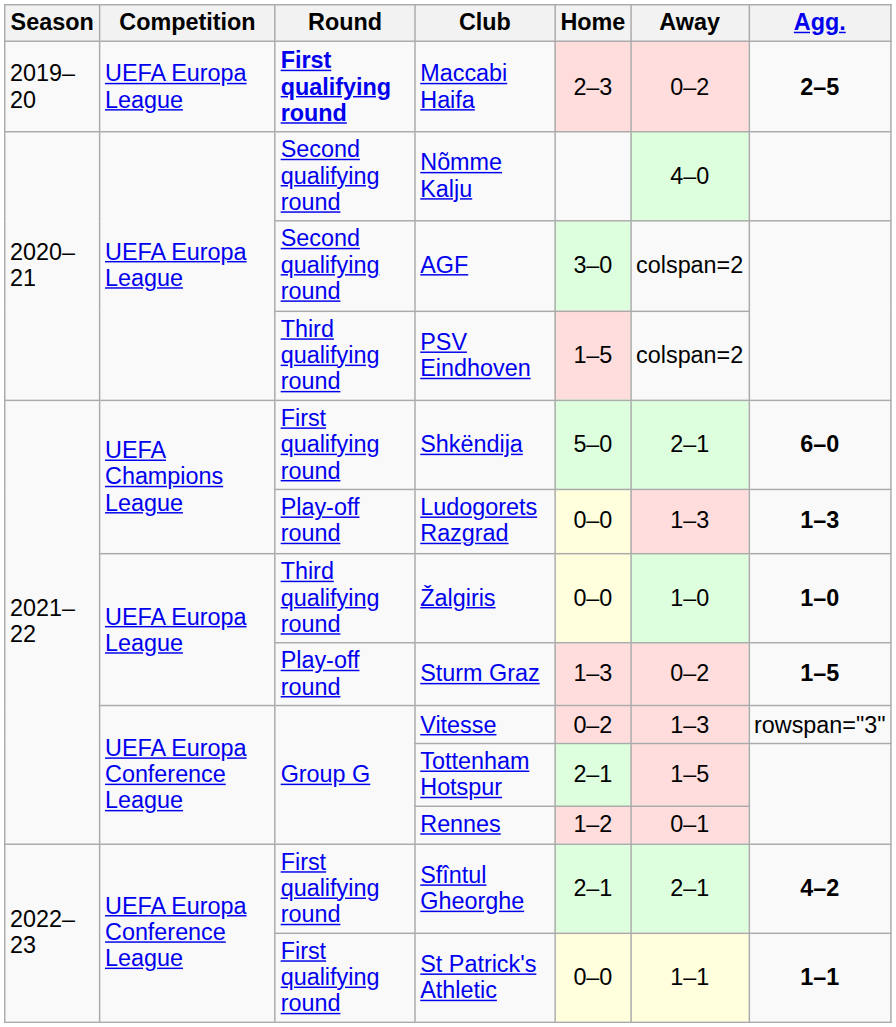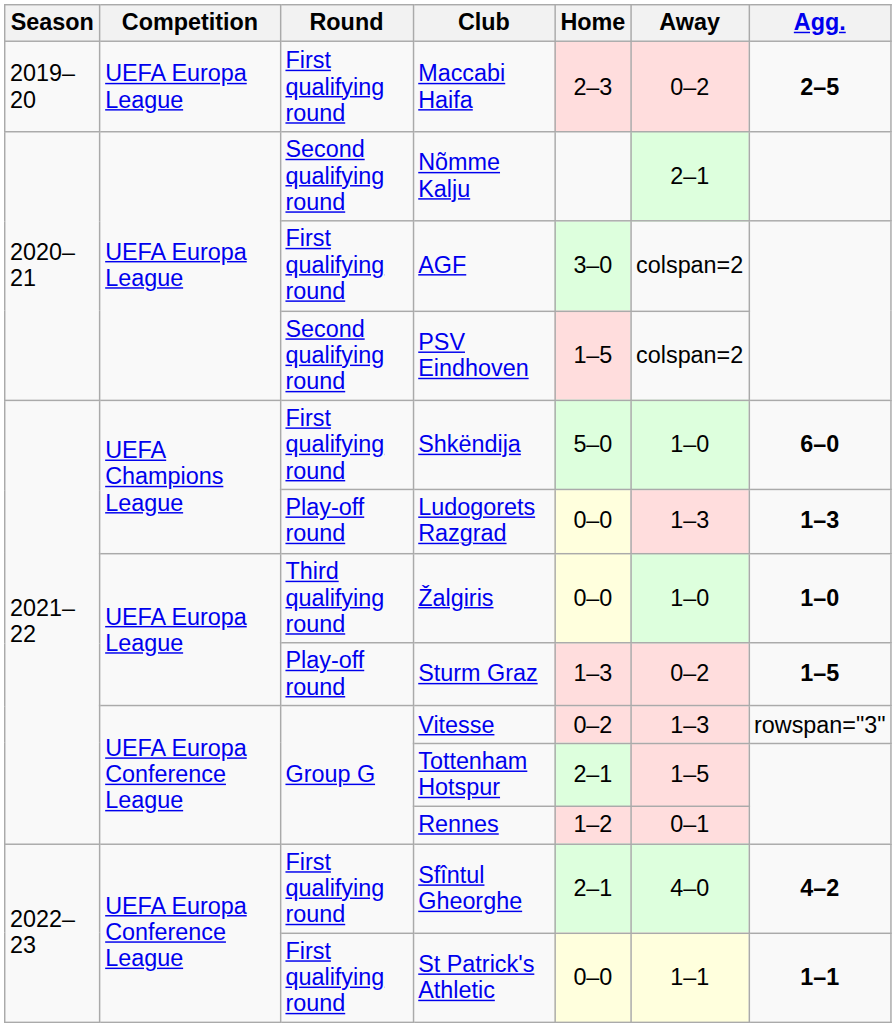(336, 86) bold -> (335, 86) normal
(690, 175) 4–0 -> (690, 175) 2–1
(330, 265) Second qualifying round -> (335, 265) First qualifying round
(330, 355) Third qualifying round -> (335, 355) Second qualifying round
(690, 444) 2–1 -> (690, 444) 1–0
(690, 888) 2–1 -> (690, 888) 4–0
